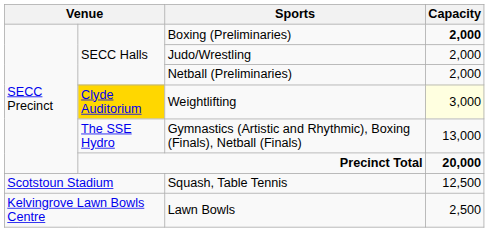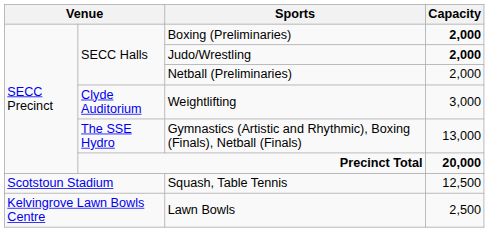(465, 54) normal -> (465, 54) bold
(111, 101) gold background -> (111, 101) no background
(465, 101) lightyellow background -> (465, 101) no background
